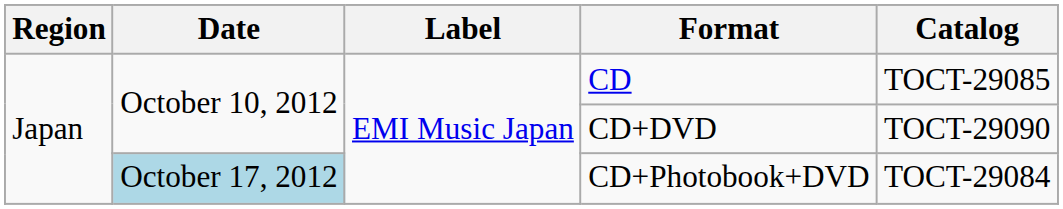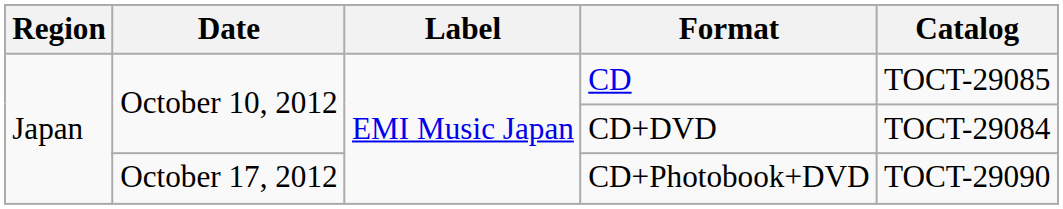(967, 128) TOCT-29090 -> (967, 128) TOCT-29084
(229, 177) lightblue background -> (229, 177) no background
(967, 177) TOCT-29084 -> (967, 177) TOCT-29090
